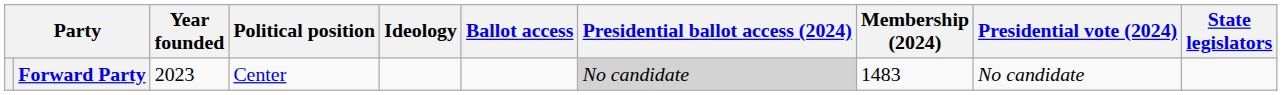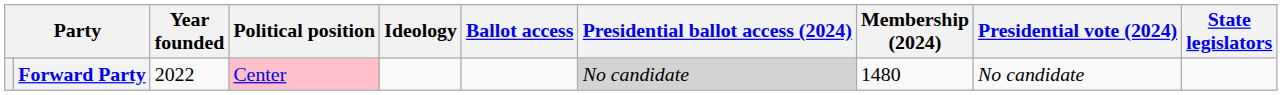(175, 74) 2023 -> (175, 74) 2022
(260, 74) no background -> (260, 74) pink background
(881, 74) 1483 -> (881, 74) 1480
